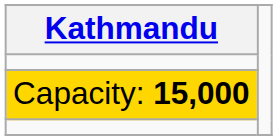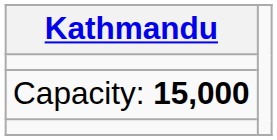(131, 94) gold background -> (131, 94) no background
